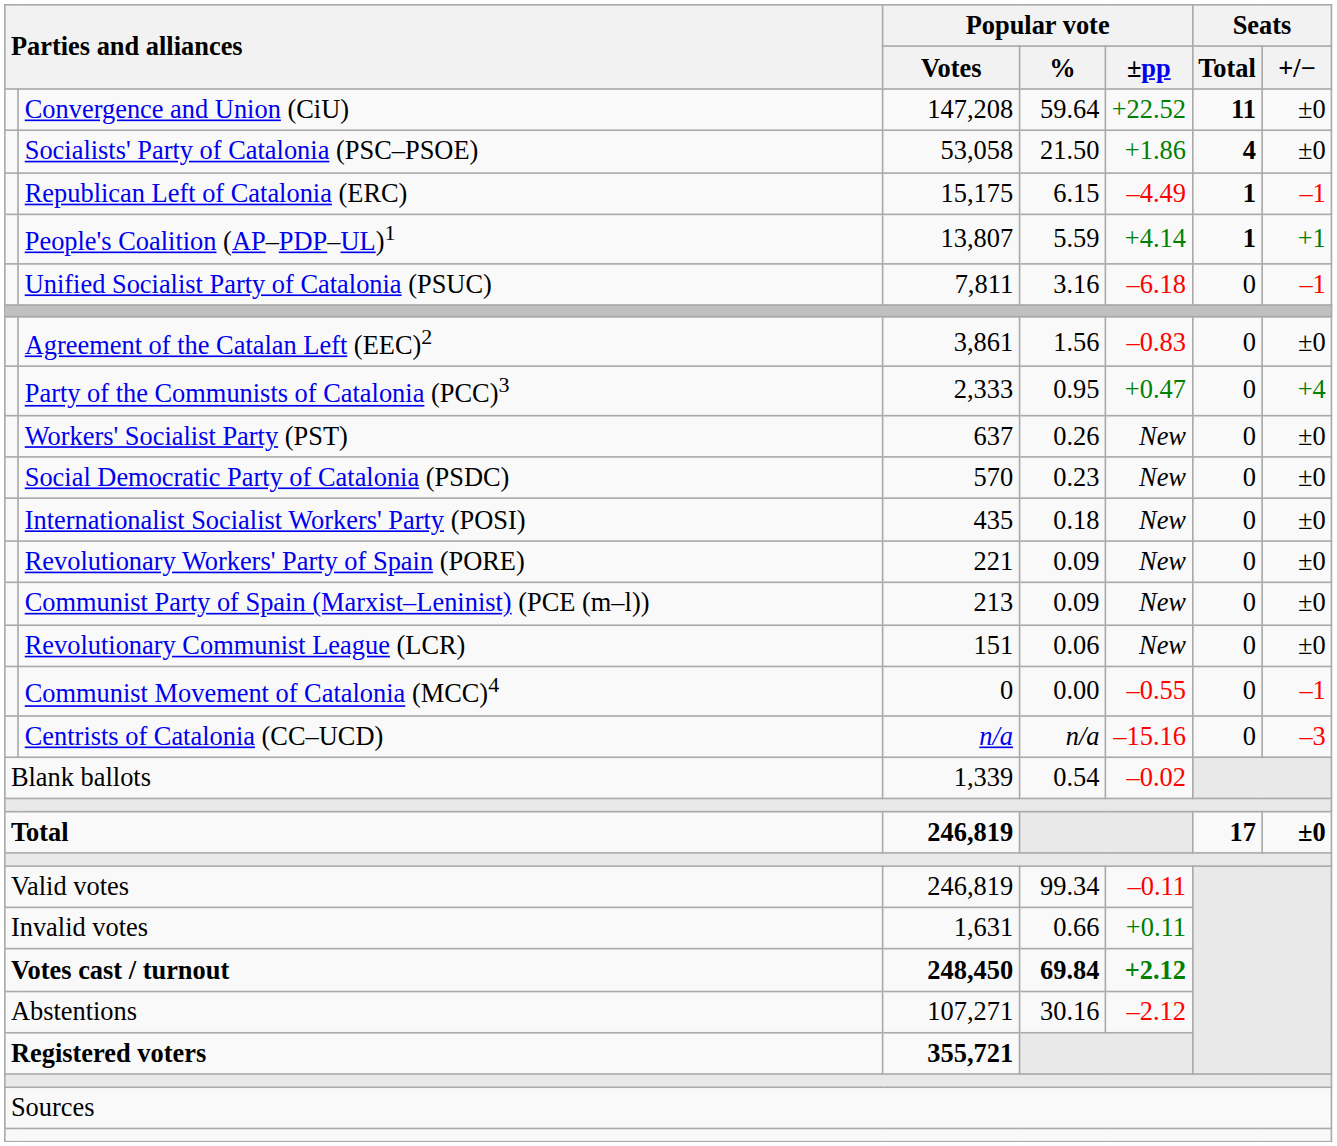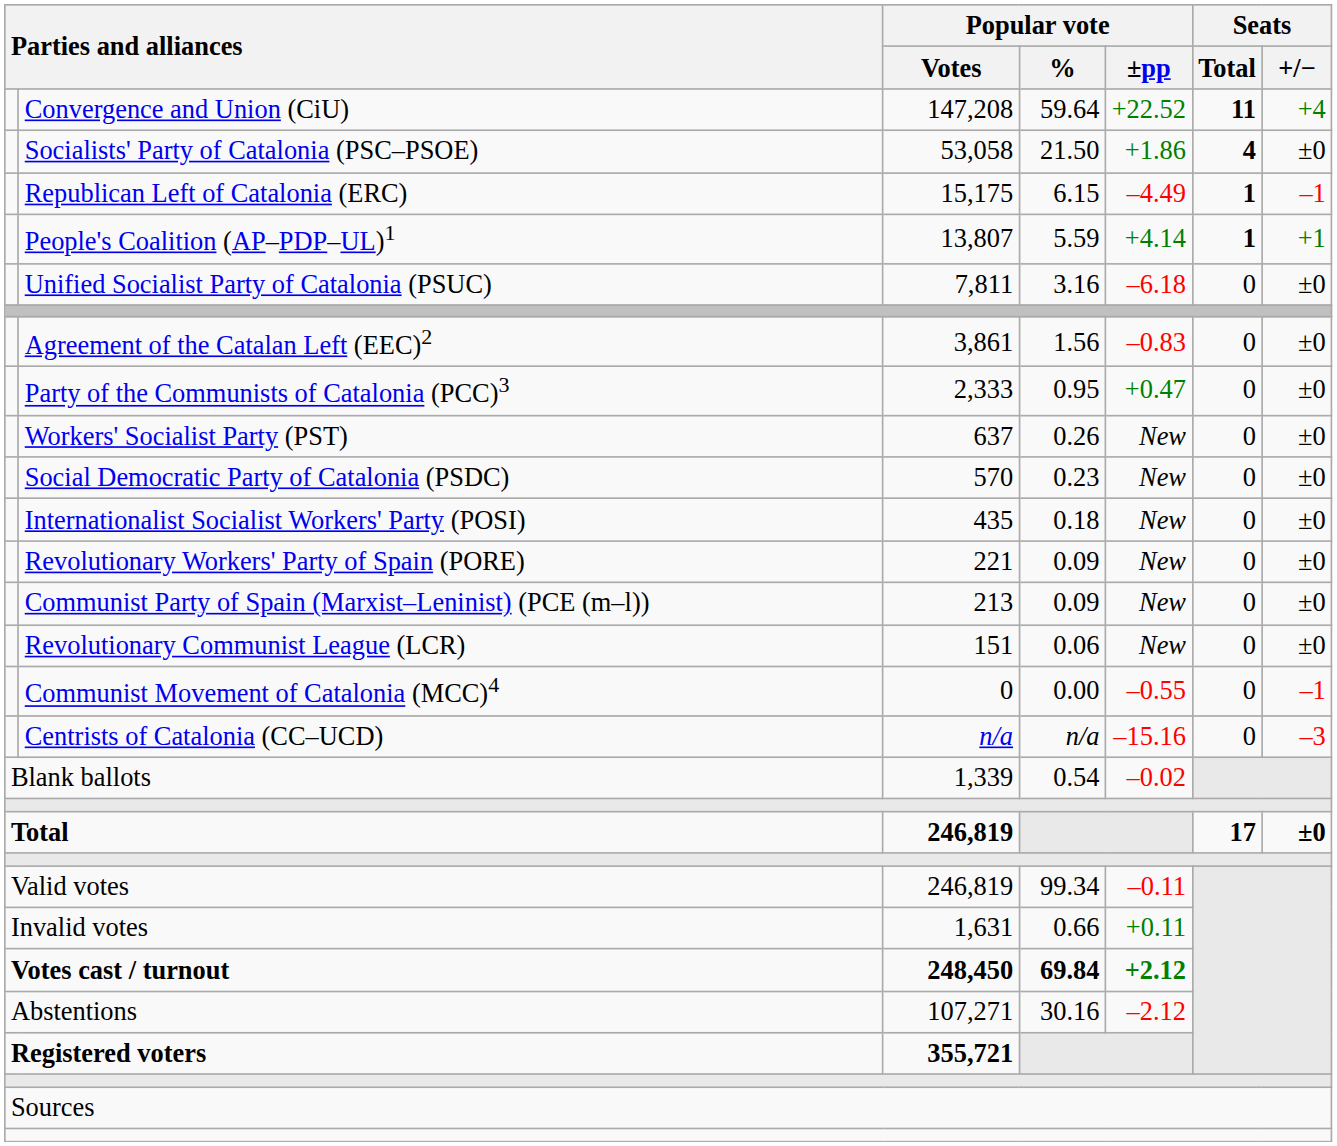(1312, 109) ±0 -> (1312, 109) +4
(1313, 283) –1 -> (1312, 283) ±0
(1312, 390) +4 -> (1312, 390) ±0
